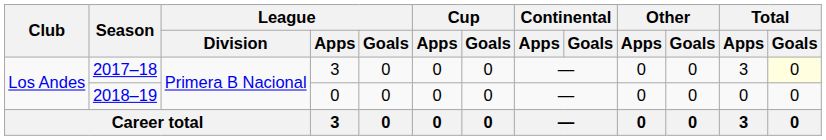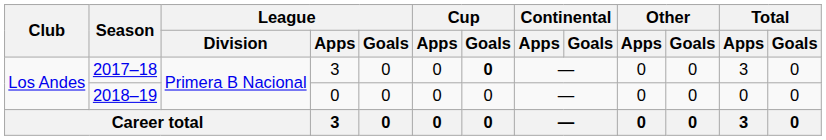(488, 69) normal -> (488, 69) bold
(795, 69) lightyellow background -> (795, 69) no background
